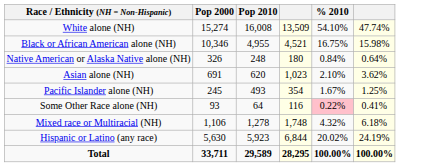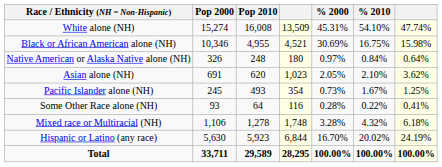+ column: (332, 12)
(332, 106) pink background -> (374, 106) no background
